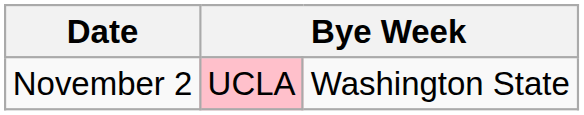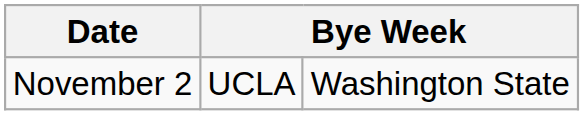(252, 84) pink background -> (252, 84) no background
